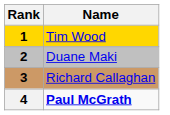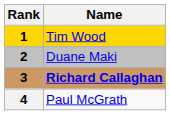(101, 78) normal -> (104, 78) bold
(89, 99) bold -> (87, 99) normal
